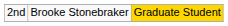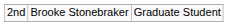(177, 13) gold background -> (177, 13) no background
